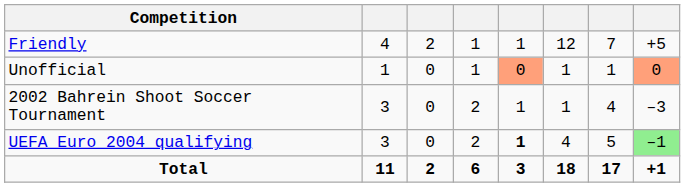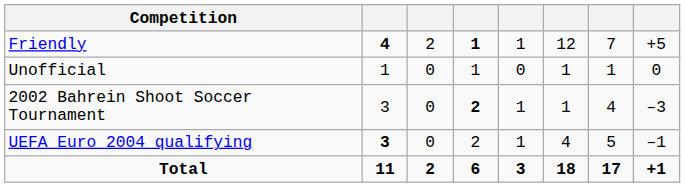(385, 44) normal -> (385, 44) bold
(475, 44) normal -> (475, 44) bold
(521, 71) lightsalmon background -> (521, 71) no background
(656, 71) lightsalmon background -> (656, 71) no background
(475, 107) normal -> (475, 107) bold
(385, 143) normal -> (385, 143) bold
(521, 143) bold -> (521, 143) normal
(656, 143) lightgreen background -> (656, 143) no background
